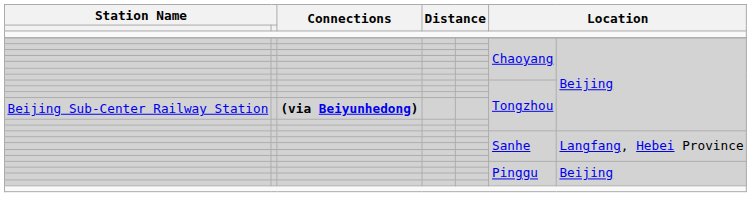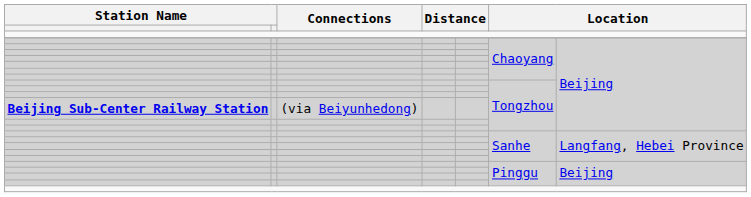(138, 108) normal -> (138, 108) bold
(349, 108) bold -> (349, 108) normal
